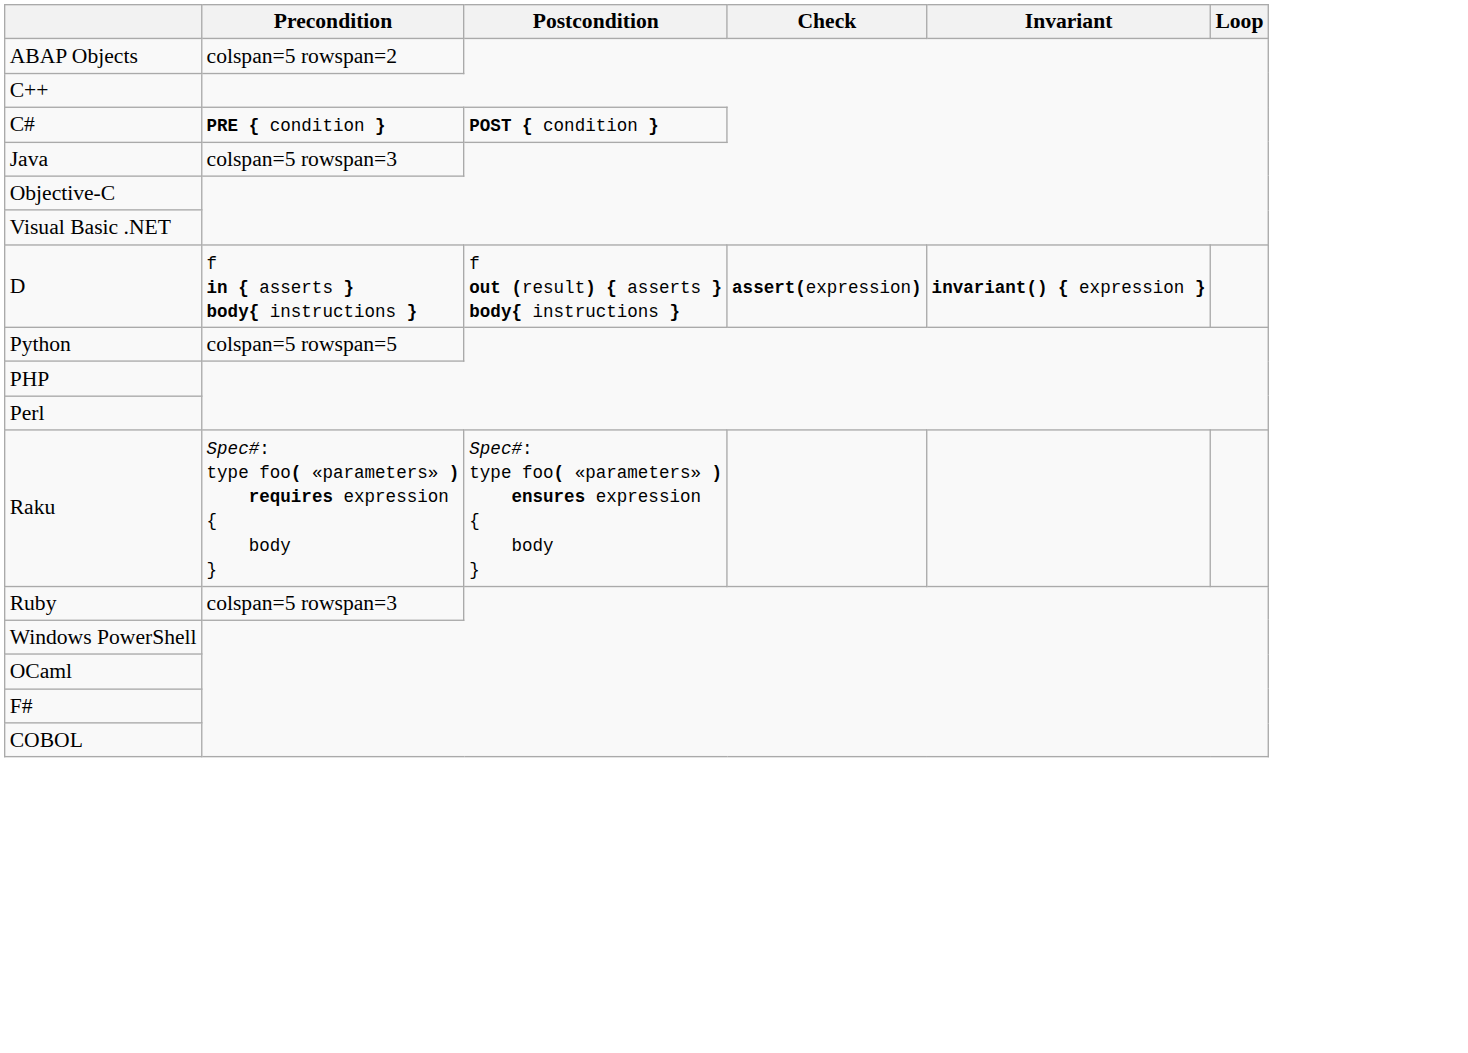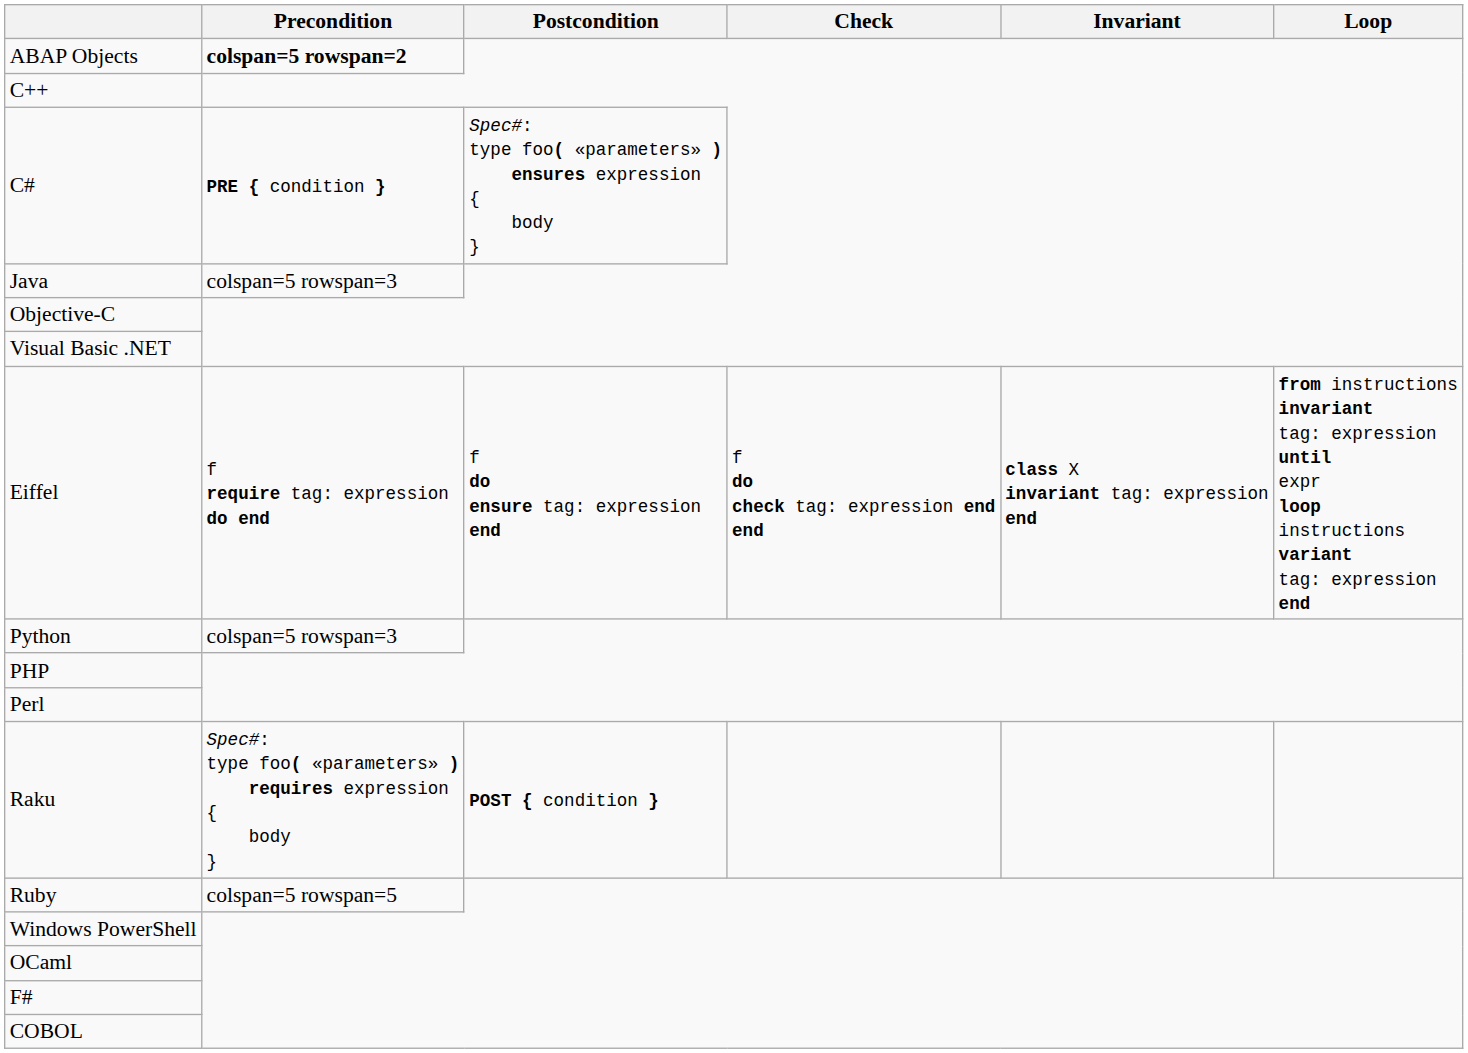(302, 55) normal -> (307, 55) bold
(564, 127) POST { condition } -> (596, 187) Spec#: type foo( «parameters» ) ensures expression { body }
- row: (17, 285)
+ row: (34, 492)
(302, 344) colspan=5 rowspan=5 -> (302, 635) colspan=5 rowspan=3
(596, 510) Spec#: type foo( «parameters» ) ensures expression { body } -> (564, 802) POST { condition }
(302, 602) colspan=5 rowspan=3 -> (302, 894) colspan=5 rowspan=5
